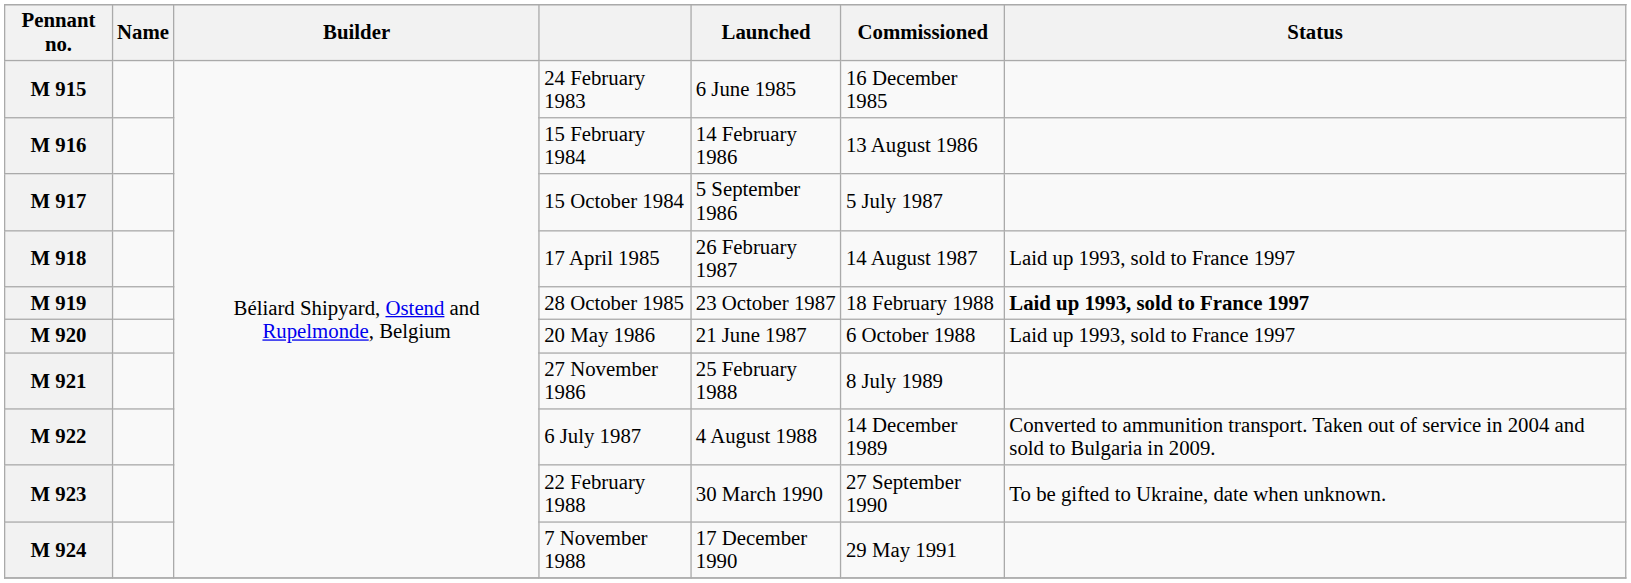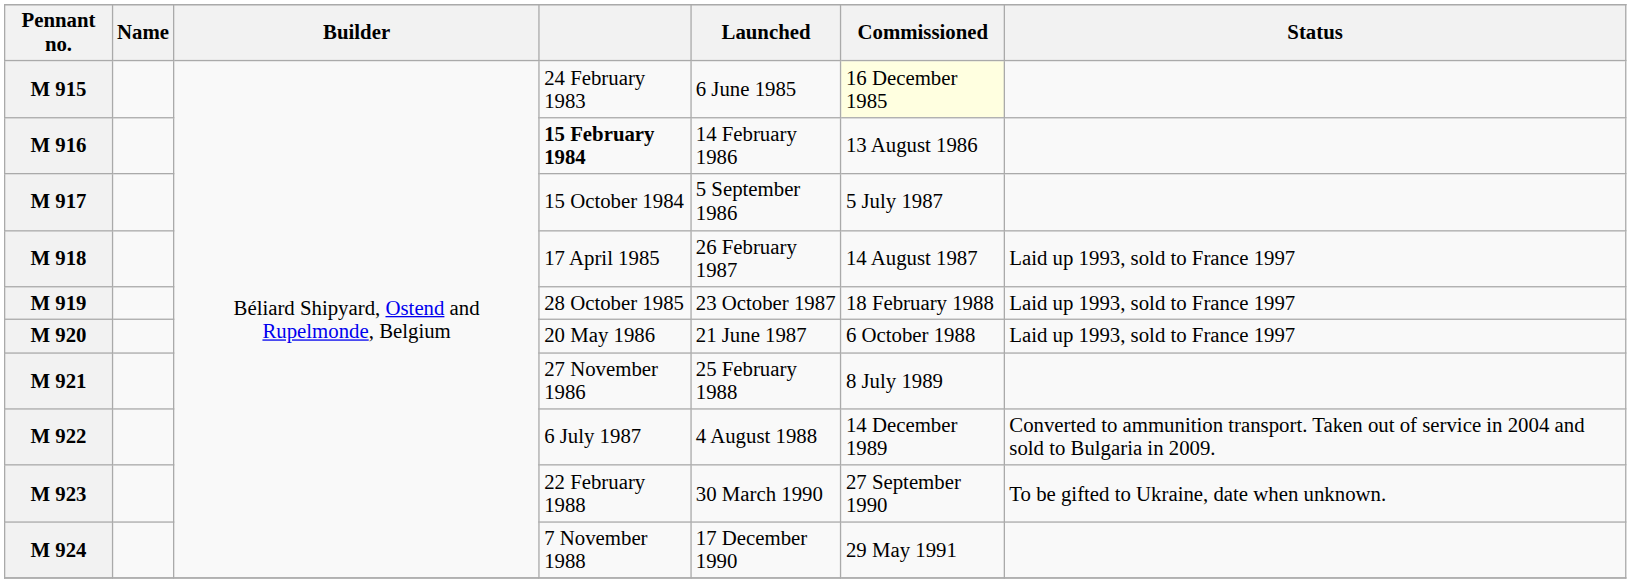(902, 89) no background -> (902, 89) lightyellow background
(595, 145) normal -> (599, 145) bold
(1159, 302) bold -> (1152, 302) normal
